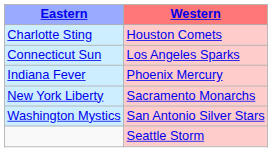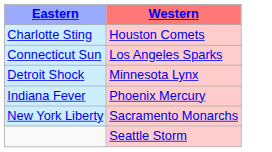+ row: (46, 75)
- row: (64, 116)
